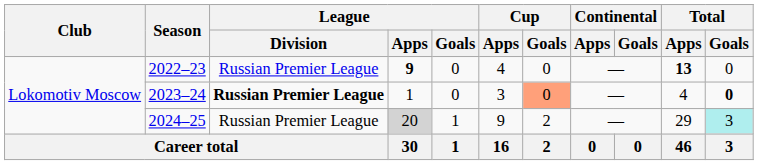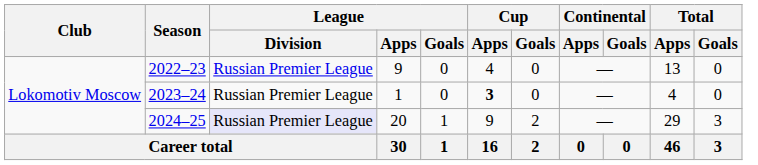(410, 69) bold -> (398, 69) normal
(683, 69) bold -> (672, 69) normal
(299, 95) bold -> (293, 95) normal
(501, 95) normal -> (490, 95) bold
(547, 95) lightsalmon background -> (535, 95) no background
(729, 95) bold -> (718, 95) normal
(299, 120) no background -> (293, 120) lavender background
(410, 120) lightgrey background -> (398, 120) no background
(729, 120) paleturquoise background -> (718, 120) no background
